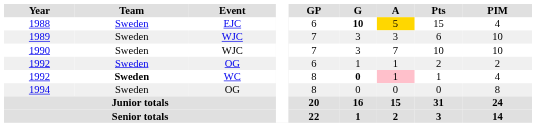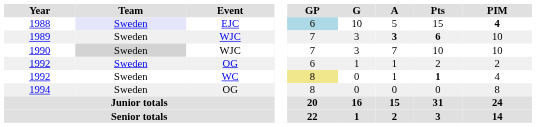(132, 23) no background -> (131, 23) lavender background
(314, 23) no background -> (312, 23) lightblue background
(358, 23) bold -> (357, 23) normal
(395, 23) gold background -> (394, 23) no background
(497, 23) normal -> (497, 23) bold
(395, 37) normal -> (394, 37) bold
(439, 37) normal -> (438, 37) bold
(132, 50) no background -> (131, 50) lightgrey background
(132, 76) bold -> (131, 76) normal
(314, 76) no background -> (312, 76) khaki background
(358, 76) bold -> (357, 76) normal
(395, 76) pink background -> (394, 76) no background
(439, 76) normal -> (438, 76) bold
